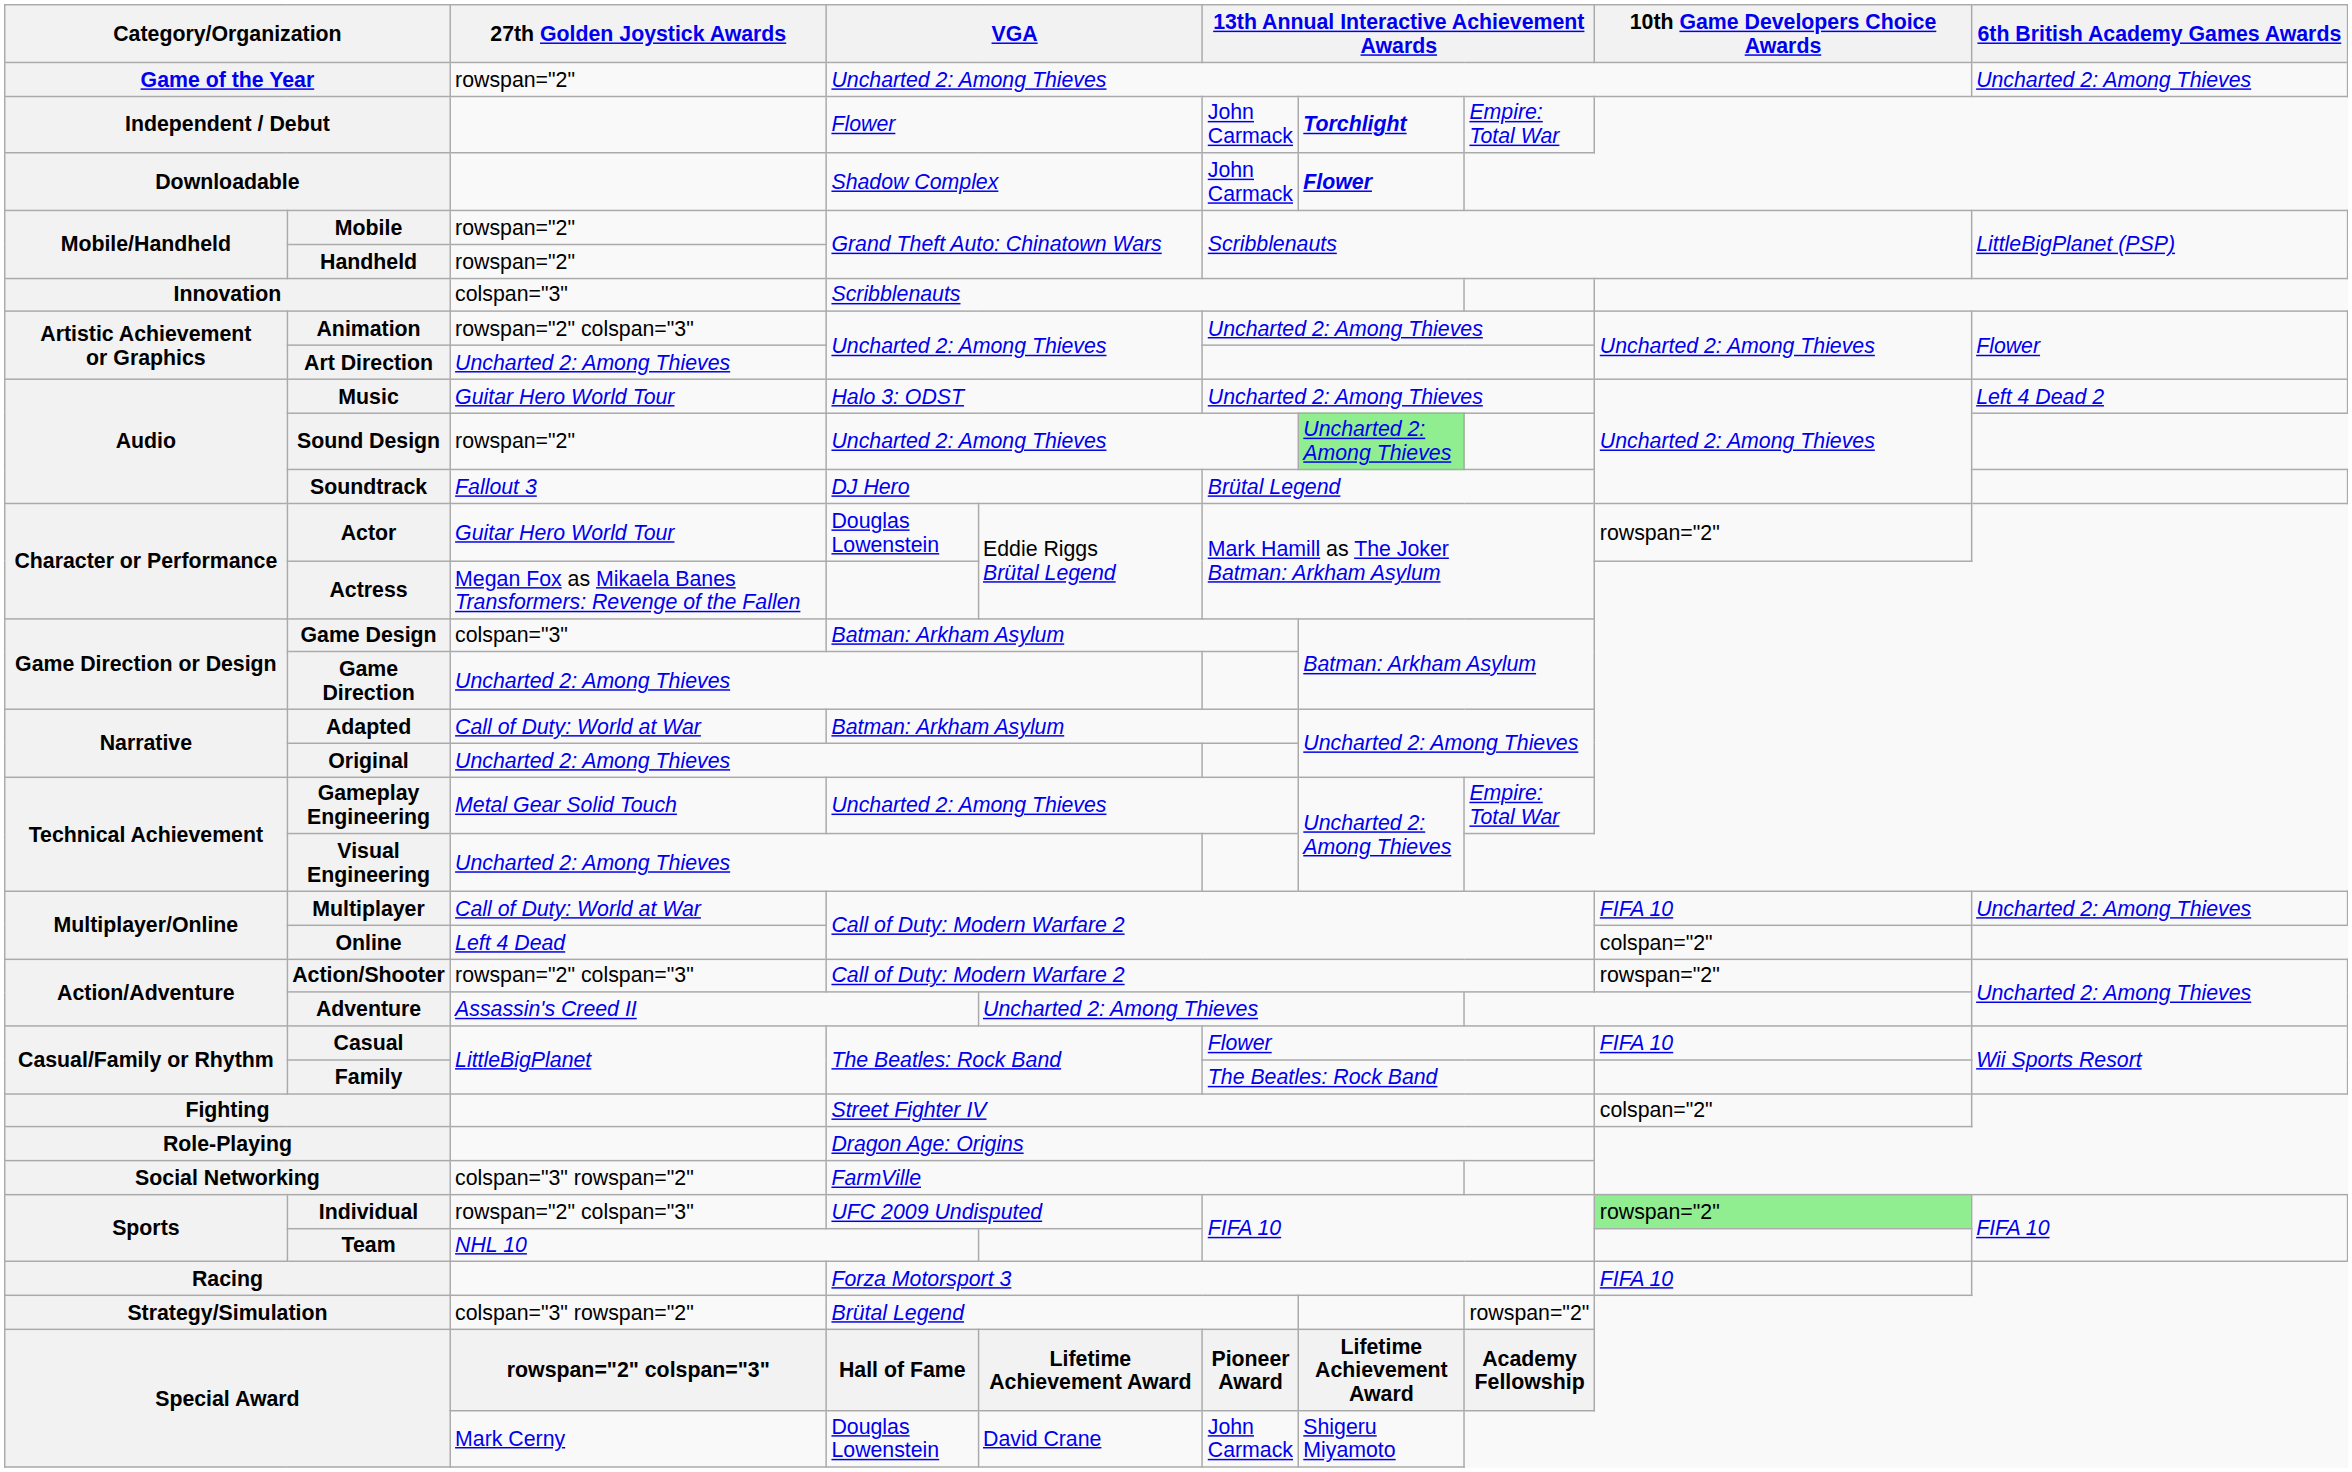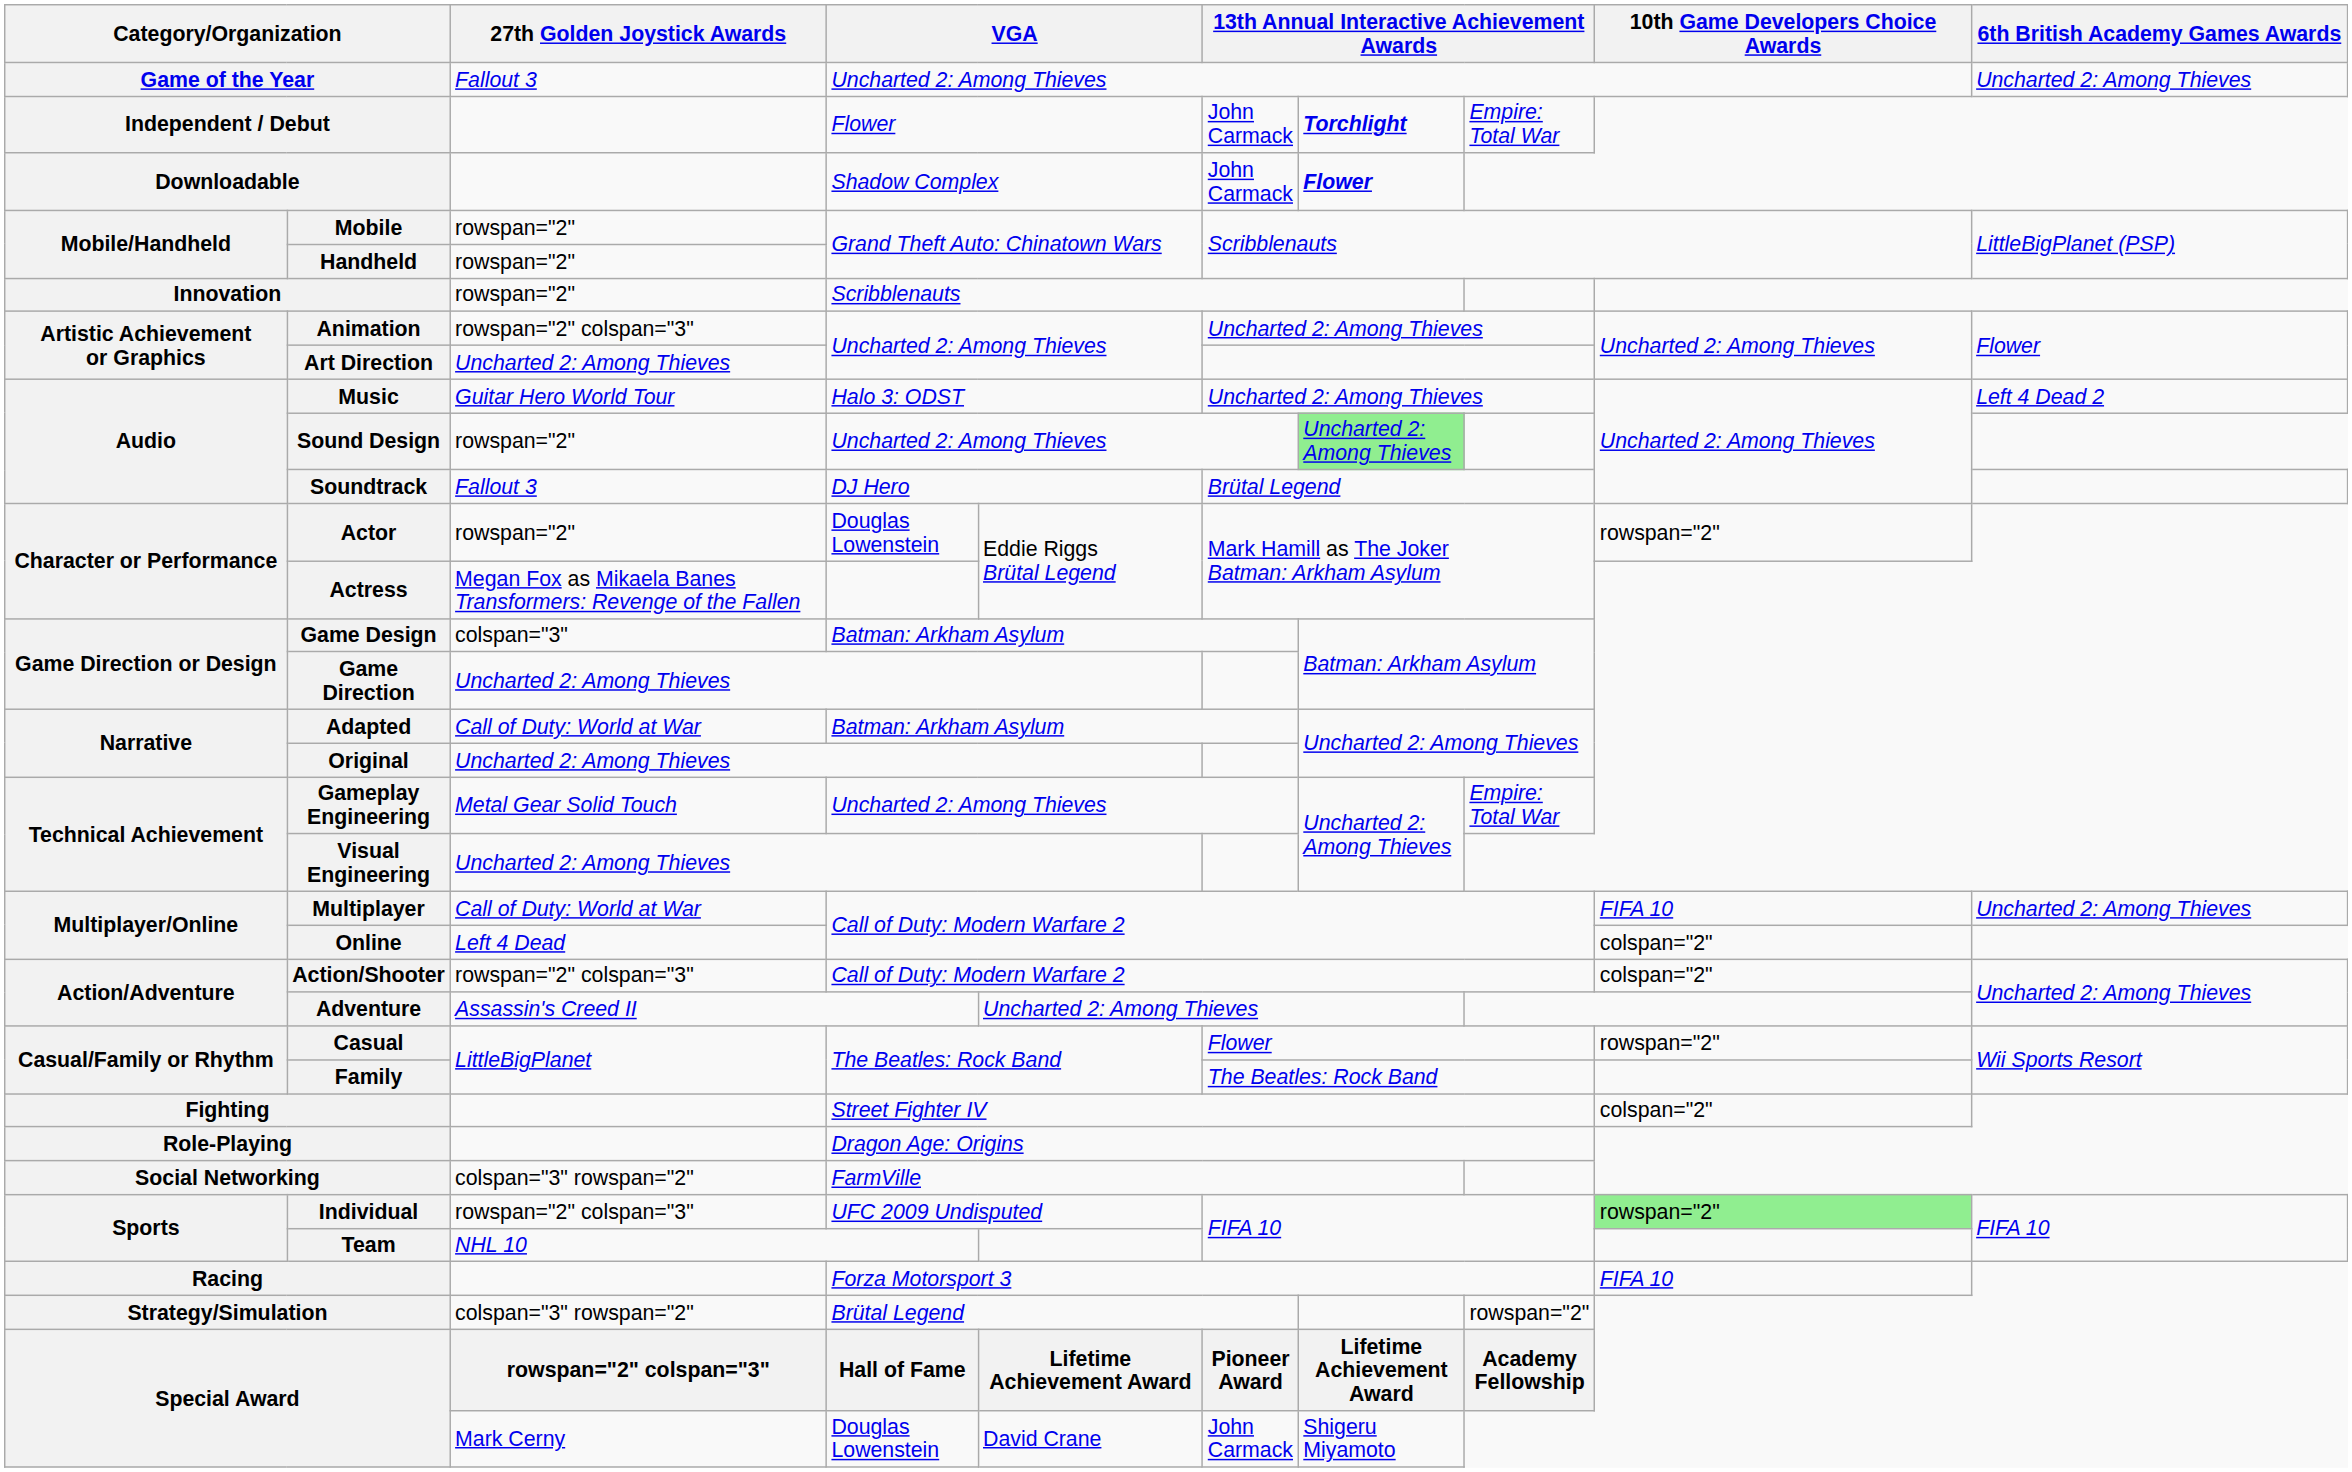(515, 79) rowspan="2" -> (496, 79) Fallout 3
(512, 295) colspan="3" -> (515, 295) rowspan="2"
(565, 532) Guitar Hero World Tour -> (515, 532) rowspan="2"
(1660, 975) rowspan="2" -> (1656, 975) colspan="2"
(1637, 1043) FIFA 10 -> (1660, 1043) rowspan="2"
